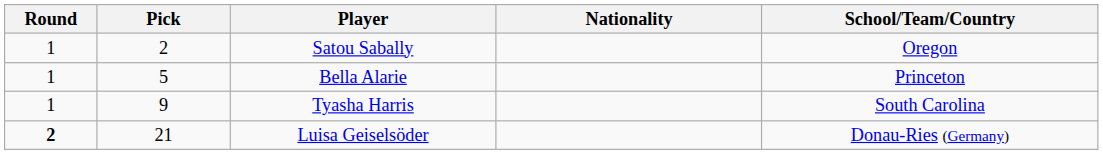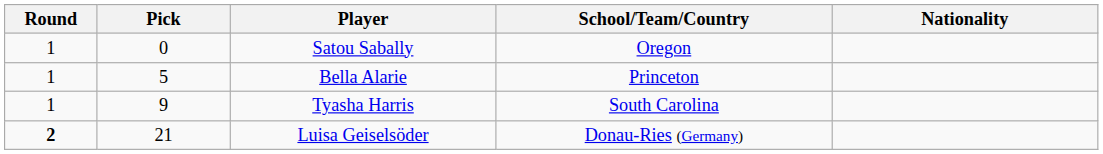columns swapped: (629, 18) <-> (930, 18)
(164, 47) 2 -> (164, 47) 0
